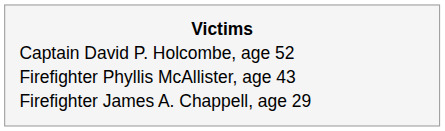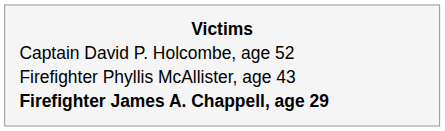(165, 101) normal -> (174, 101) bold
